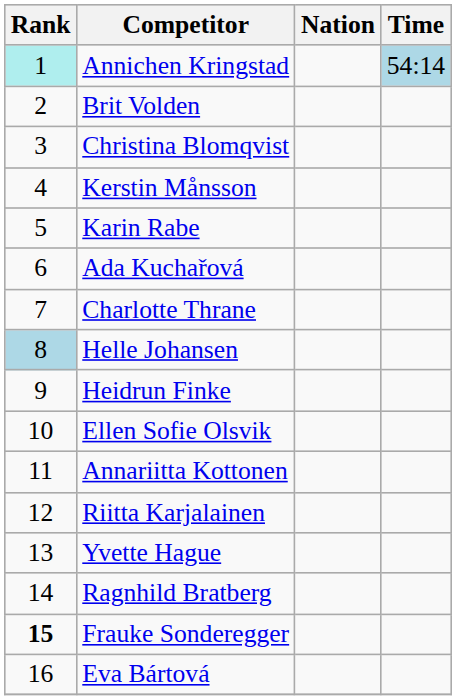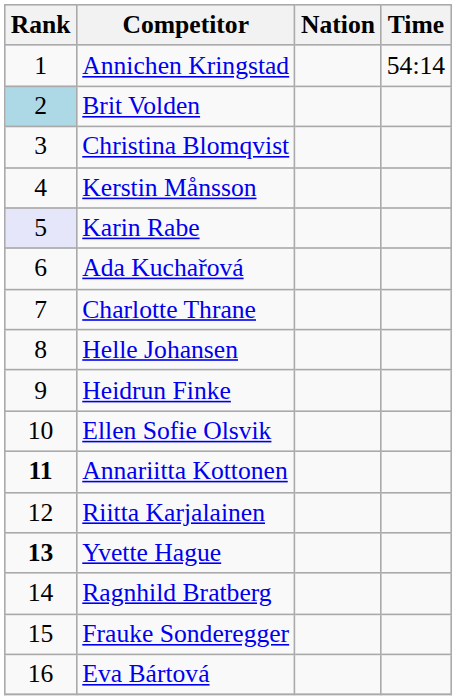(41, 65) paleturquoise background -> (41, 65) no background
(416, 65) lightblue background -> (416, 65) no background
(41, 106) no background -> (41, 106) lightblue background
(41, 227) no background -> (41, 227) lavender background
(41, 349) lightblue background -> (41, 349) no background
(41, 471) normal -> (41, 471) bold
(41, 552) normal -> (41, 552) bold
(41, 633) bold -> (41, 633) normal
